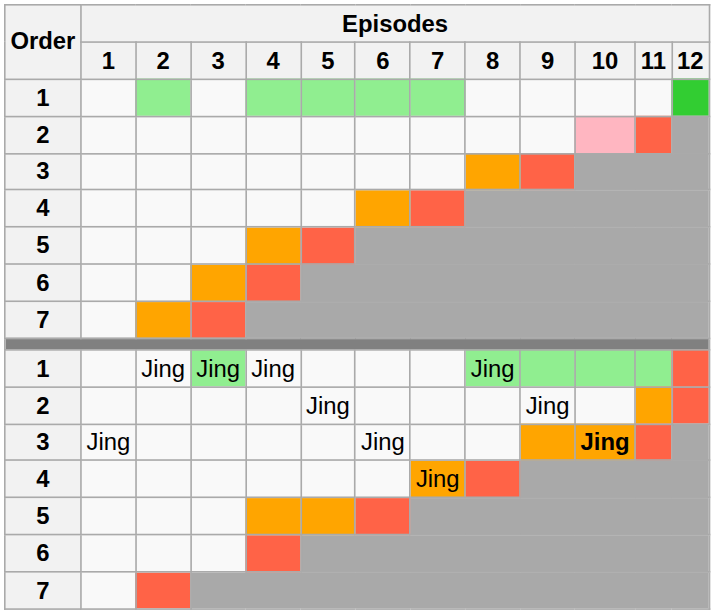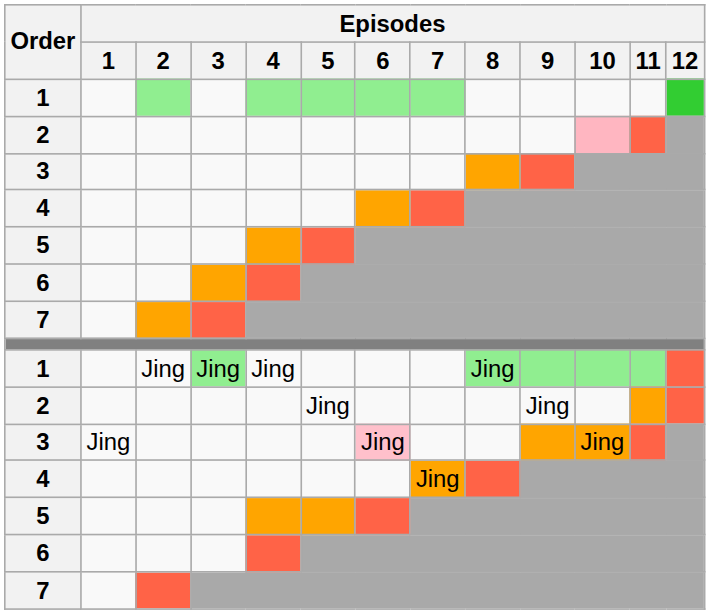(383, 442) no background -> (383, 442) pink background
(605, 442) bold -> (602, 442) normal
